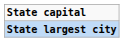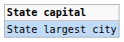(62, 29) bold -> (62, 29) normal
